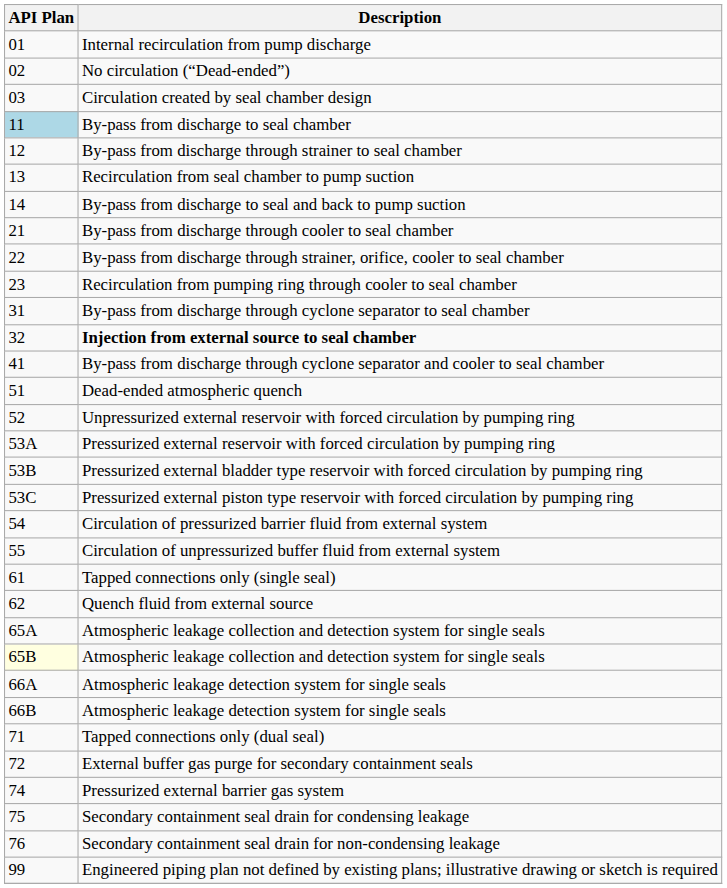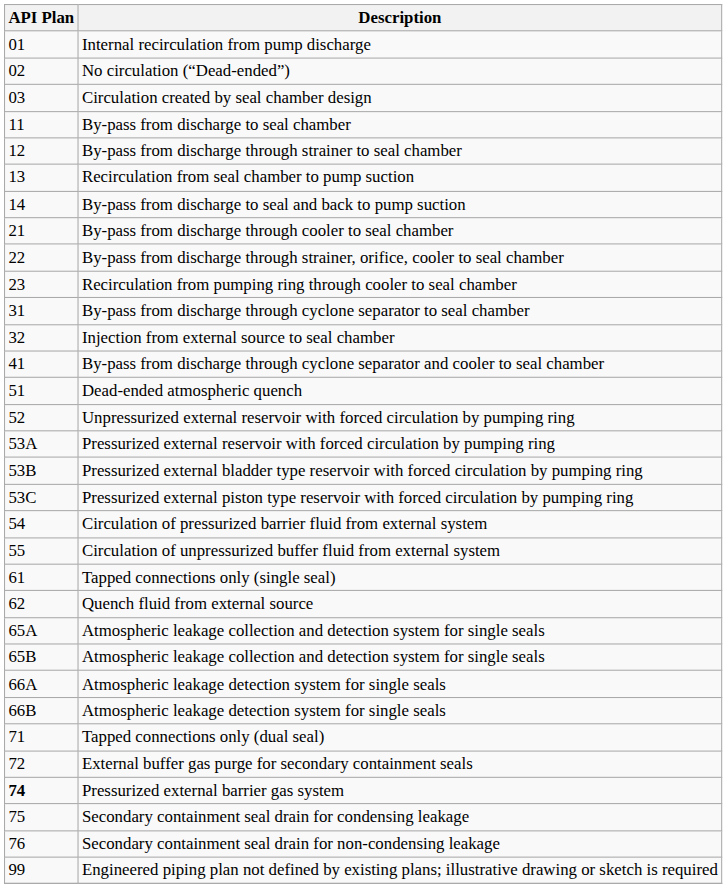(16, 124) lightblue background -> (16, 124) no background
(249, 337) bold -> (238, 337) normal
(22, 657) lightyellow background -> (22, 657) no background
(17, 790) normal -> (17, 790) bold
